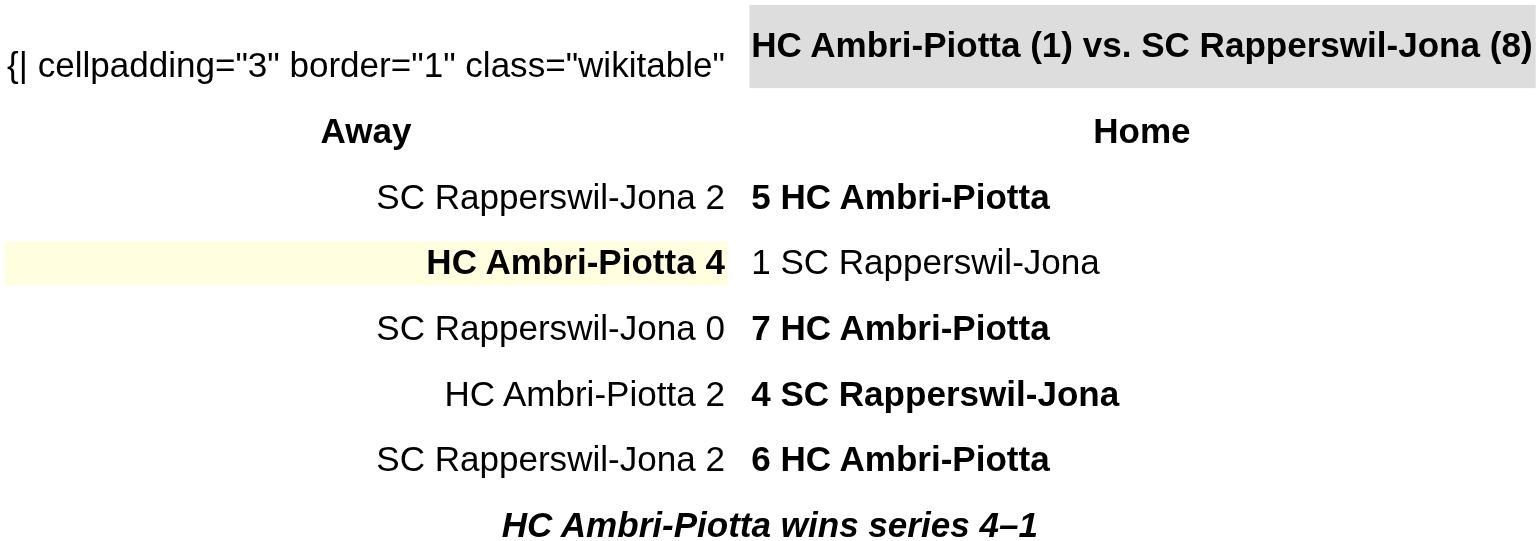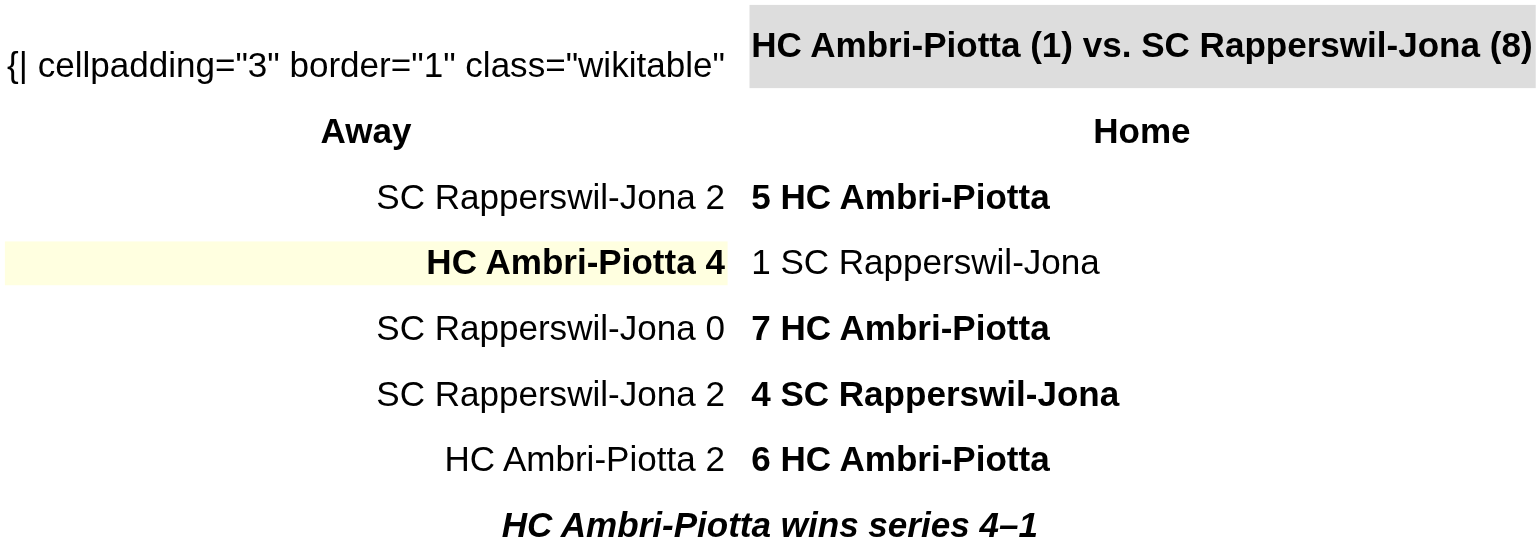(585, 394) HC Ambri-Piotta 2 -> (551, 394) SC Rapperswil-Jona 2
(551, 459) SC Rapperswil-Jona 2 -> (585, 459) HC Ambri-Piotta 2
